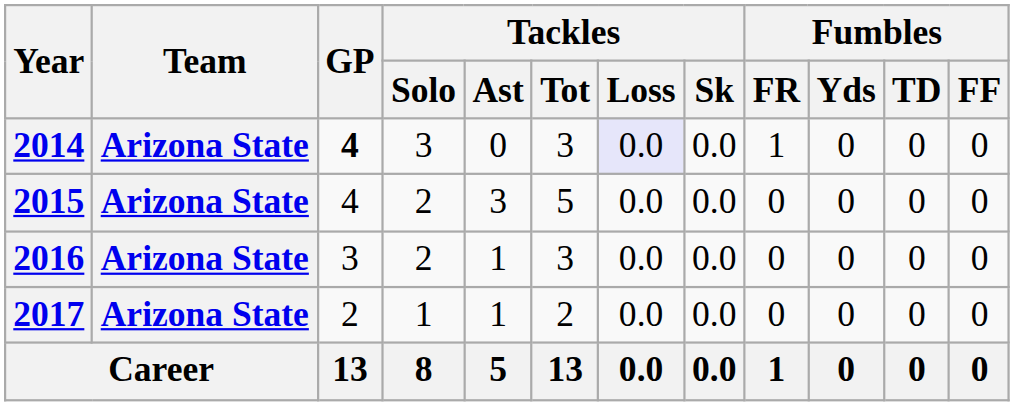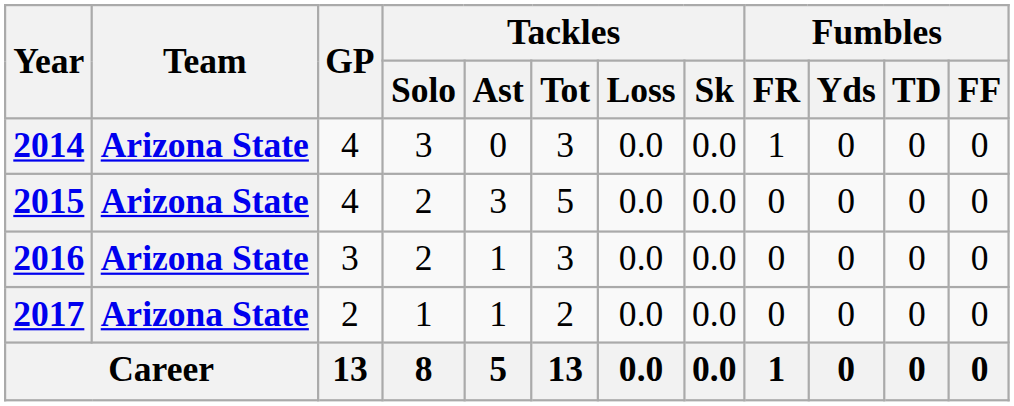(350, 145) bold -> (350, 145) normal
(641, 145) lavender background -> (641, 145) no background
